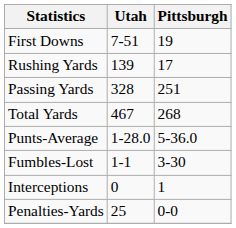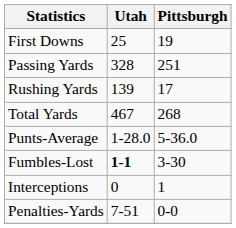(125, 41) 7-51 -> (118, 41) 25
rows swapped: (53, 65) <-> (51, 89)
(121, 162) normal -> (121, 162) bold
(118, 211) 25 -> (125, 211) 7-51
